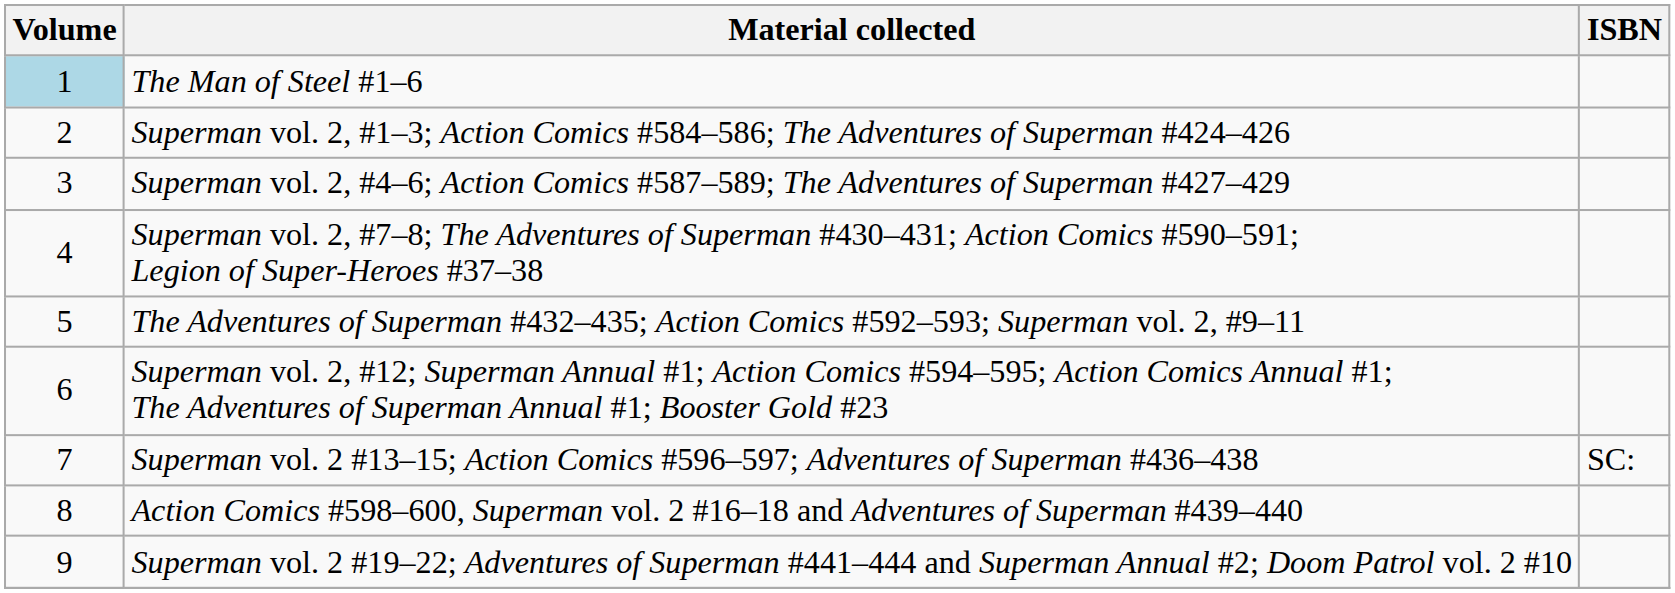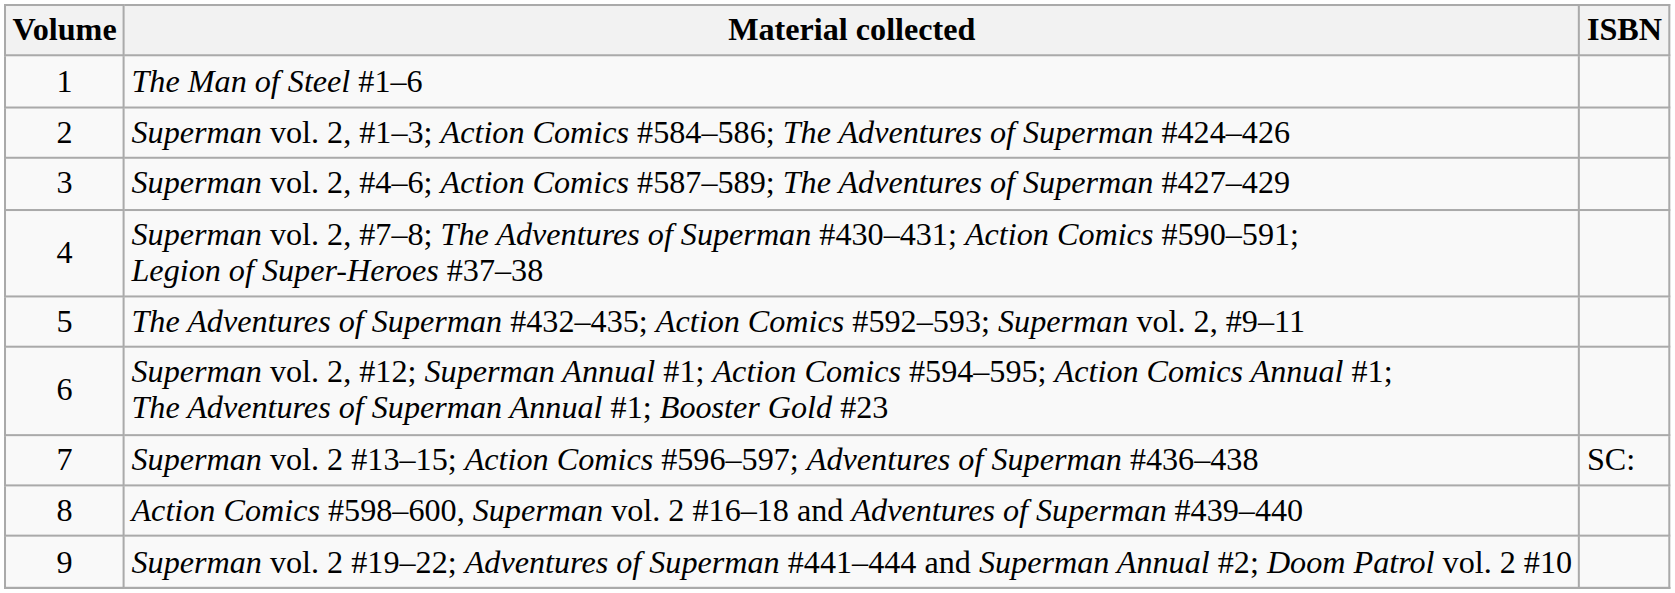(65, 81) lightblue background -> (65, 81) no background
